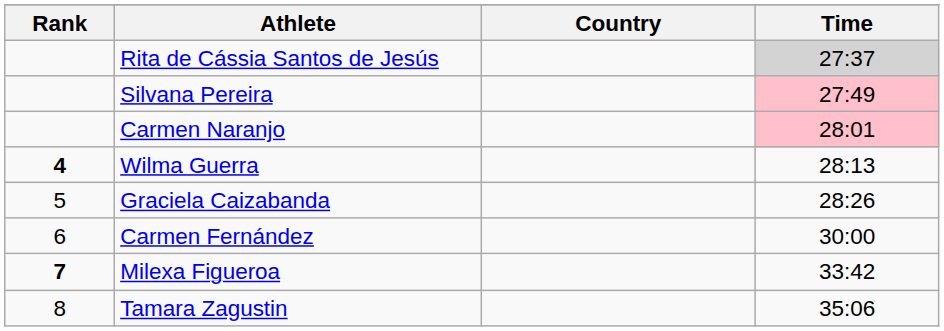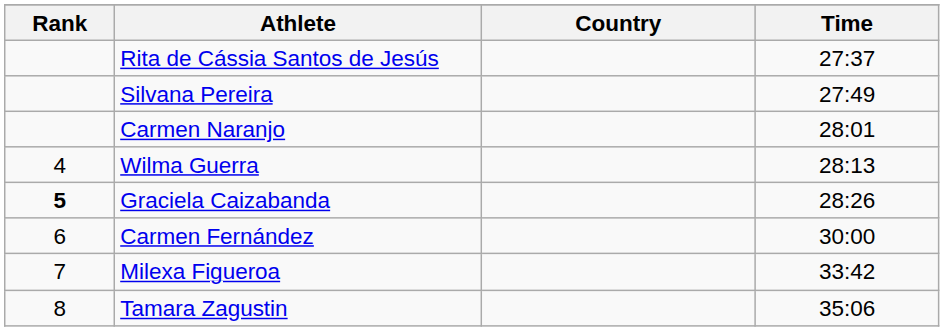(847, 58) lightgrey background -> (847, 58) no background
(847, 94) pink background -> (847, 94) no background
(847, 130) pink background -> (847, 130) no background
(60, 165) bold -> (60, 165) normal
(60, 201) normal -> (60, 201) bold
(60, 272) bold -> (60, 272) normal
